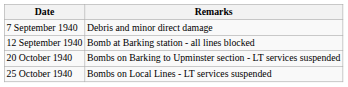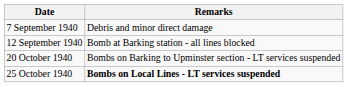(179, 74) normal -> (184, 74) bold
